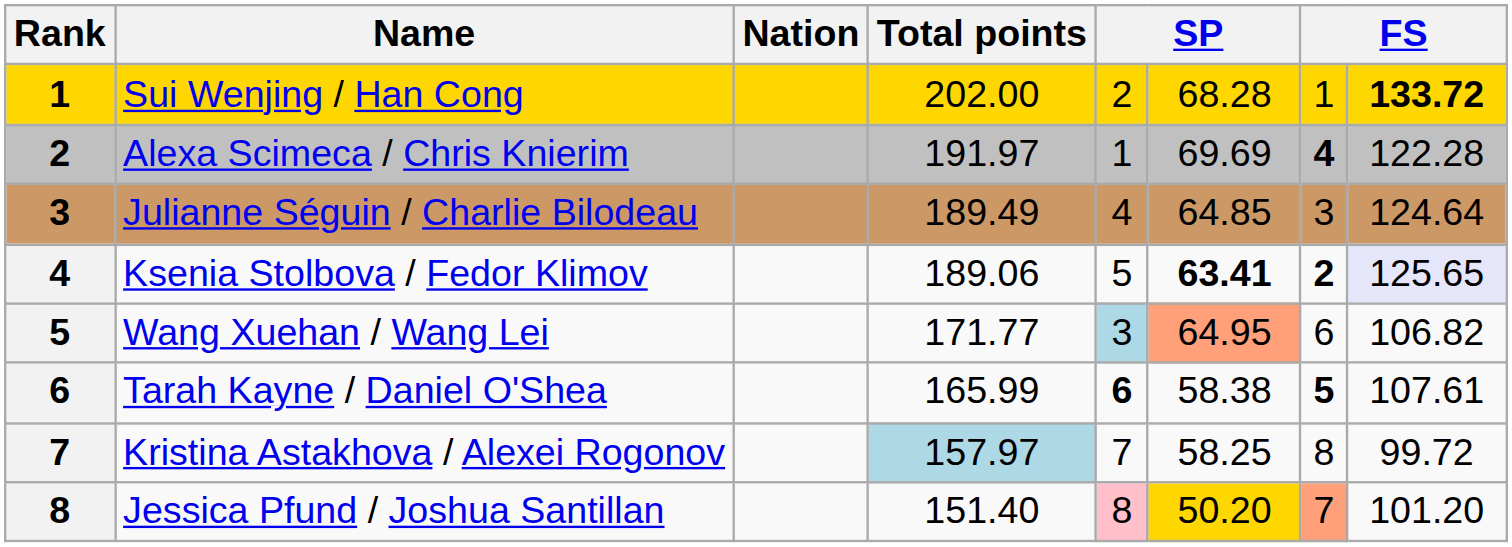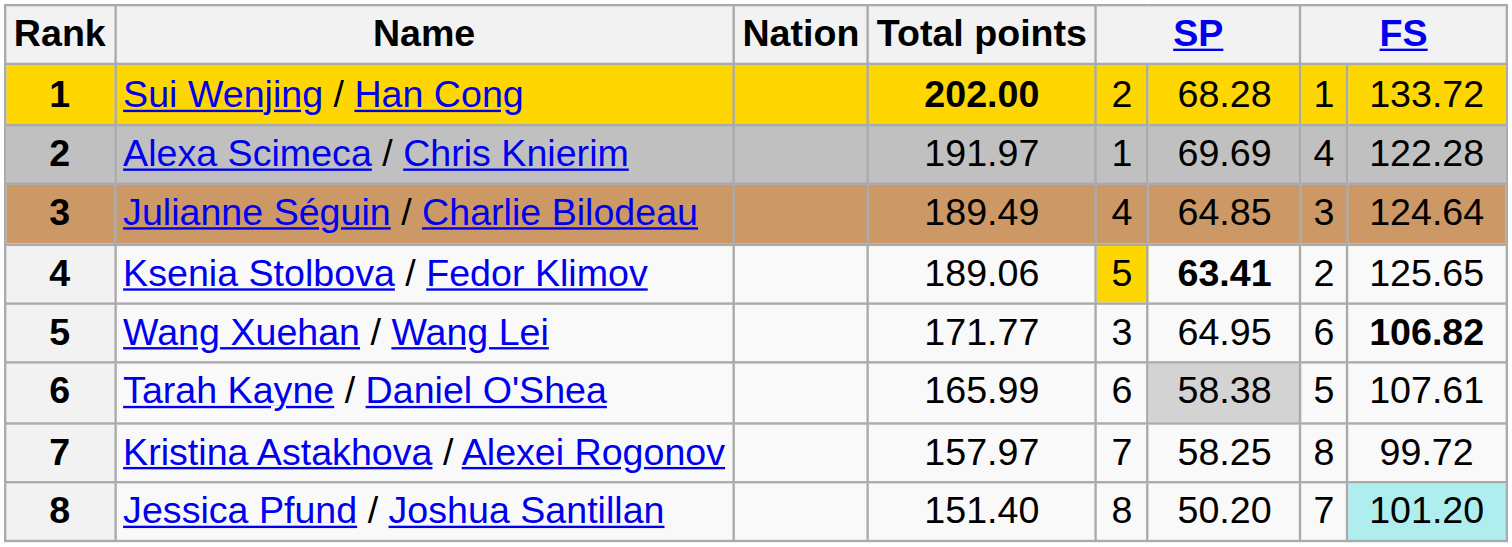(982, 93) normal -> (982, 93) bold
(1427, 93) bold -> (1427, 93) normal
(1324, 153) bold -> (1324, 153) normal
(1122, 272) no background -> (1122, 272) gold background
(1324, 272) bold -> (1324, 272) normal
(1427, 272) lavender background -> (1427, 272) no background
(1122, 332) lightblue background -> (1122, 332) no background
(1225, 332) lightsalmon background -> (1225, 332) no background
(1427, 332) normal -> (1427, 332) bold
(1122, 392) bold -> (1122, 392) normal
(1225, 392) no background -> (1225, 392) lightgrey background
(1324, 392) bold -> (1324, 392) normal
(982, 451) lightblue background -> (982, 451) no background
(1122, 511) pink background -> (1122, 511) no background
(1225, 511) gold background -> (1225, 511) no background
(1324, 511) lightsalmon background -> (1324, 511) no background
(1427, 511) no background -> (1427, 511) paleturquoise background
